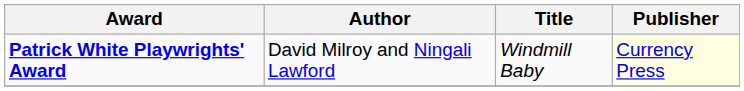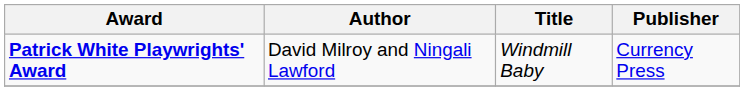(655, 60) lightyellow background -> (655, 60) no background
